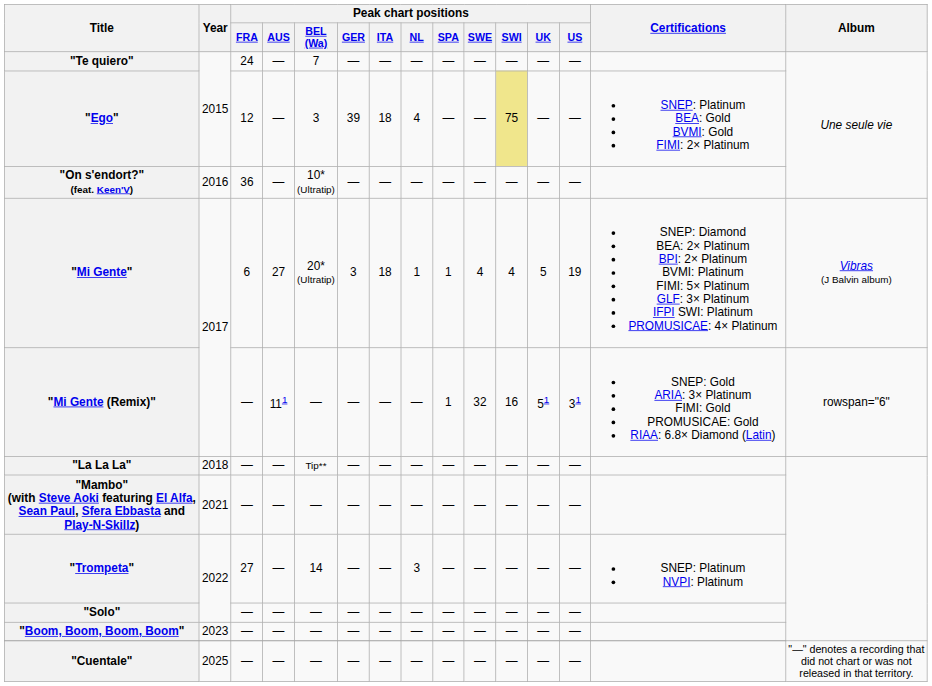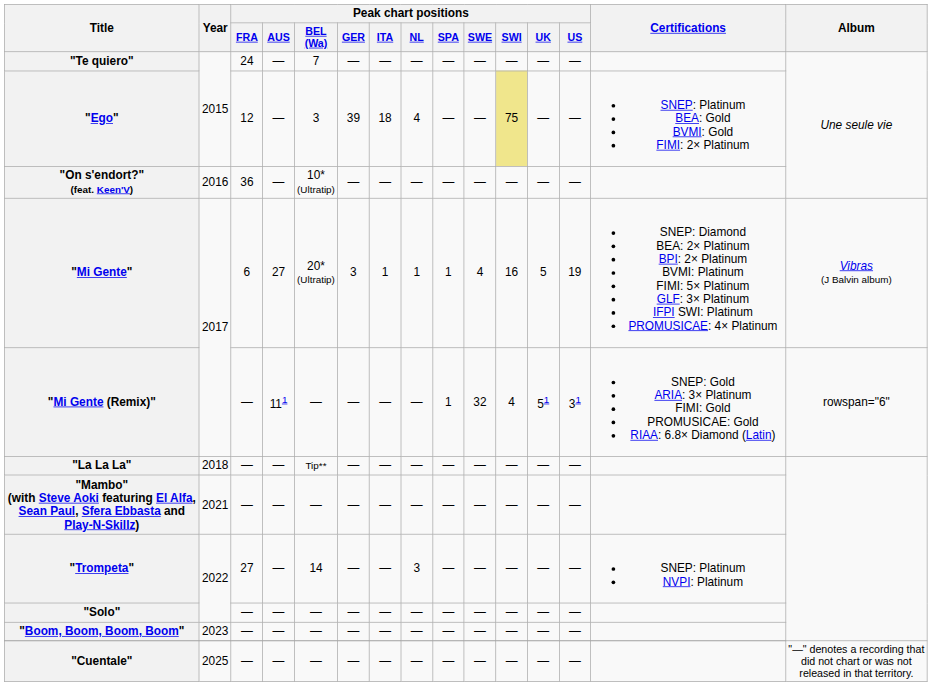(385, 273) 18 -> (385, 273) 1
(512, 273) 4 -> (512, 273) 16
(512, 402) 16 -> (512, 402) 4
